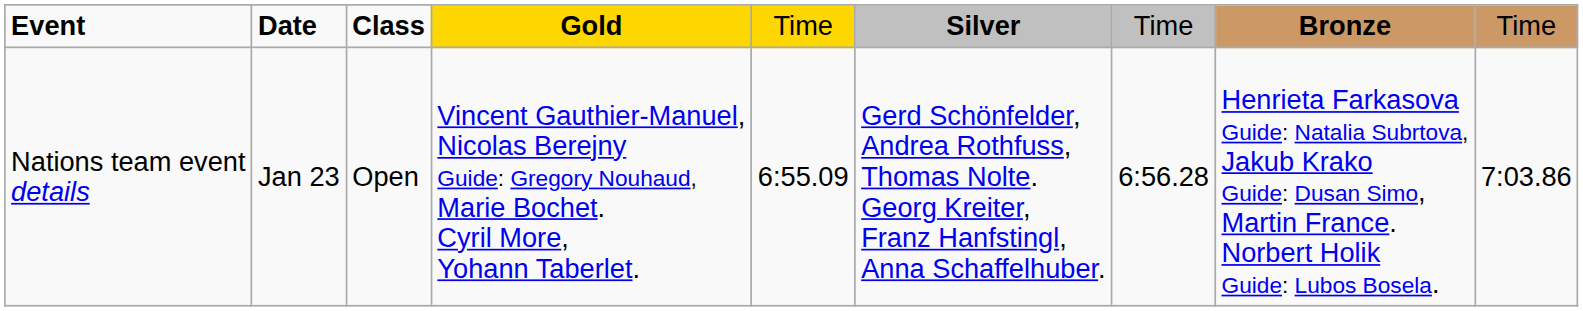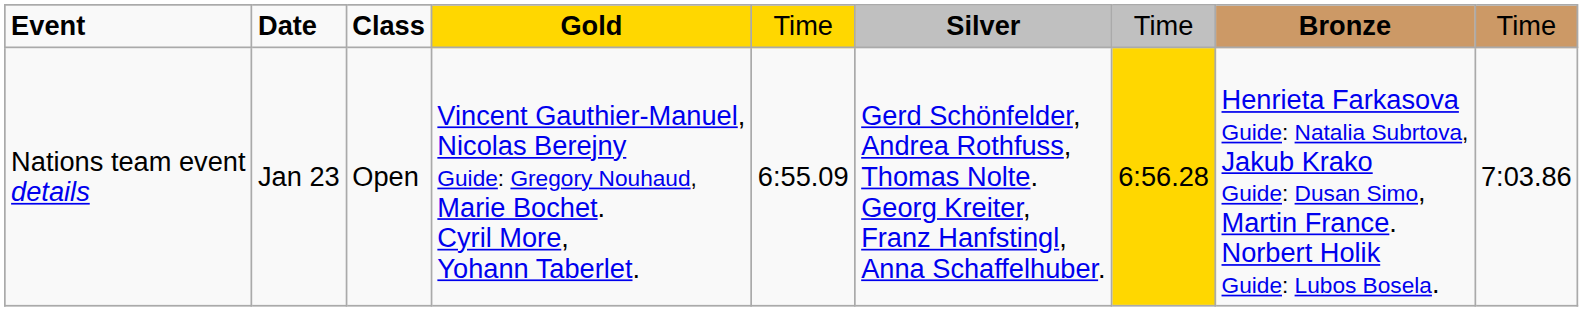(1164, 176) no background -> (1164, 176) gold background
